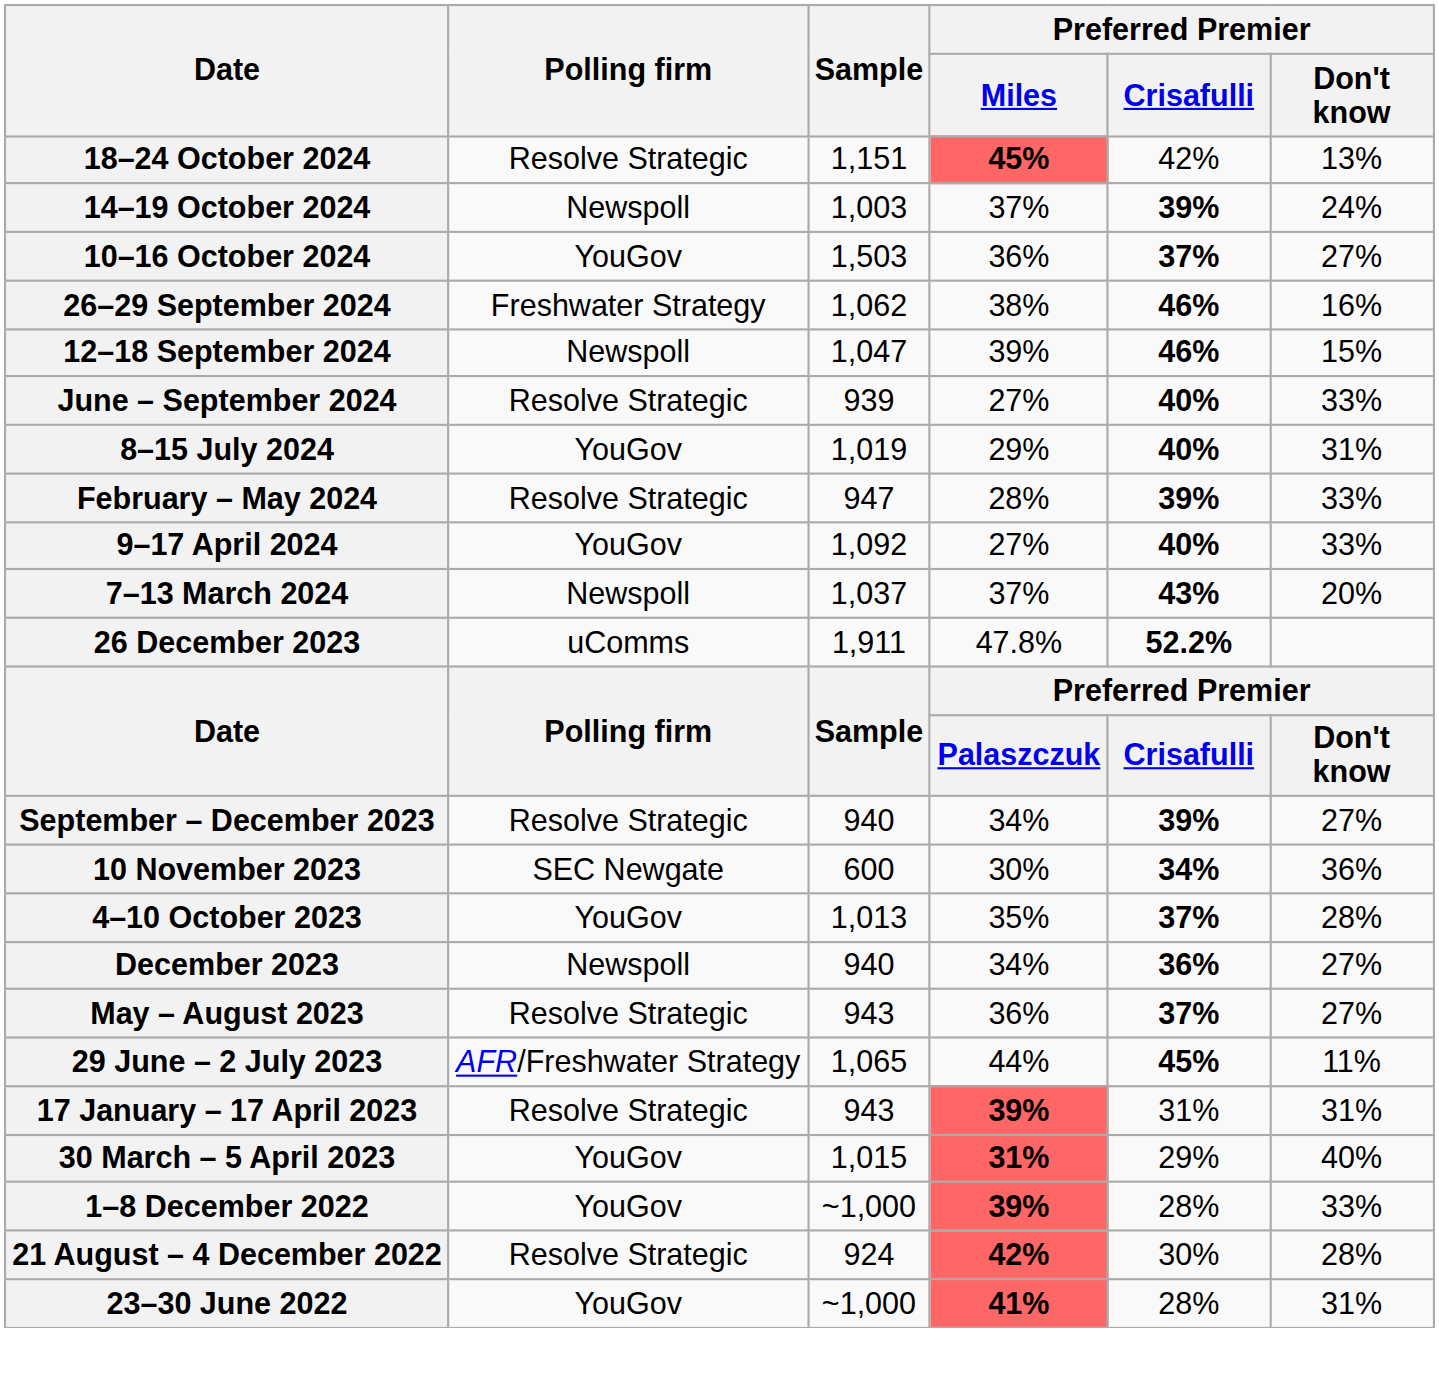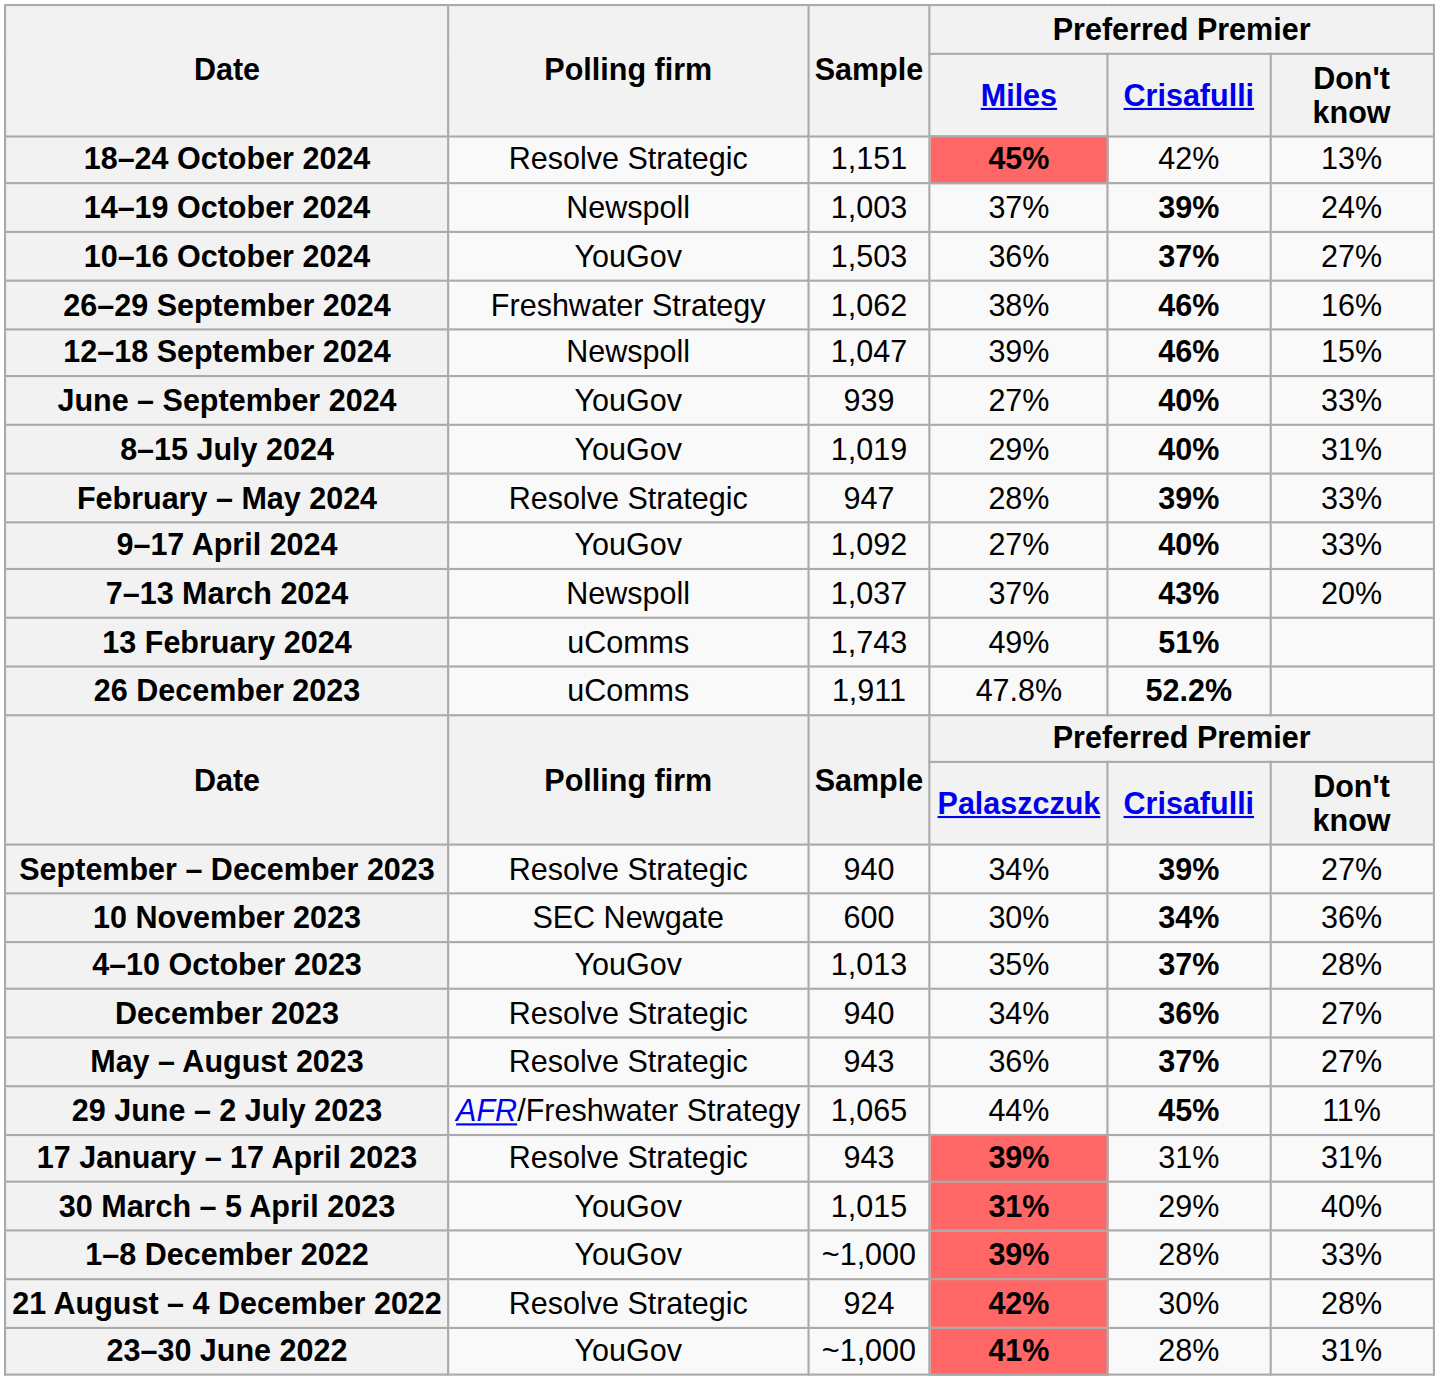(628, 401) Resolve Strategic -> (628, 401) YouGov
+ row: (227, 642)
(628, 966) Newspoll -> (628, 1014) Resolve Strategic
